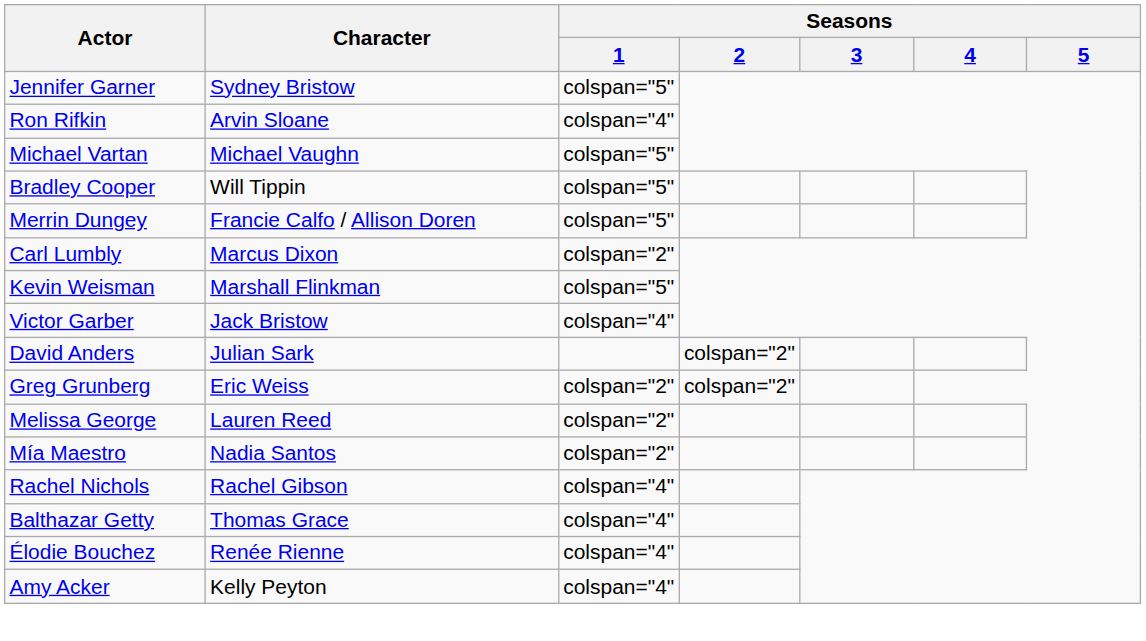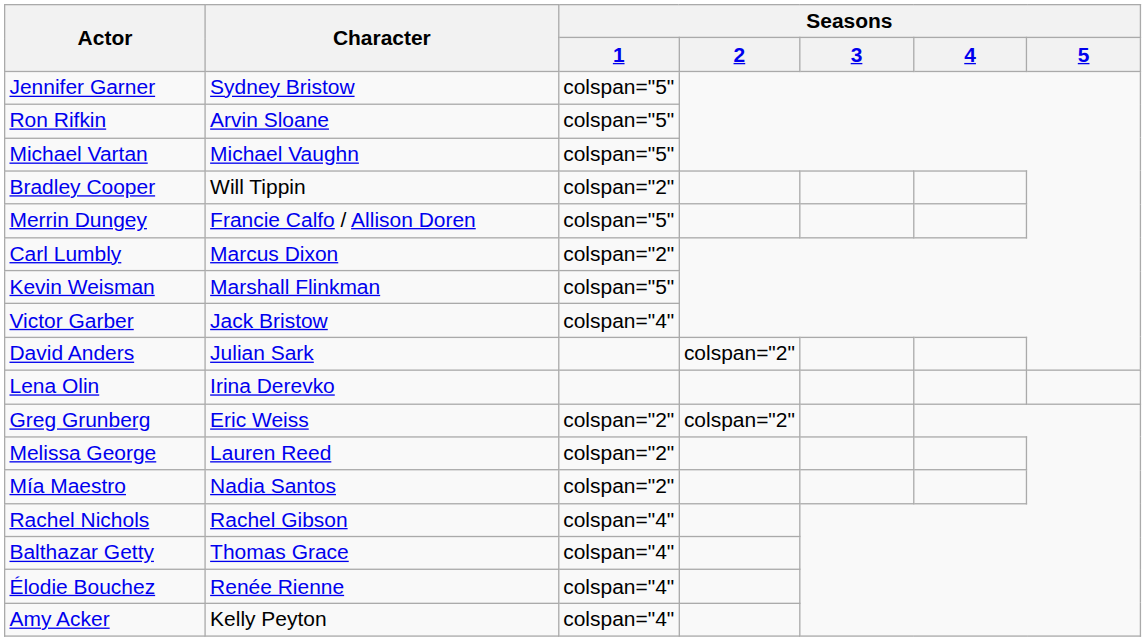(619, 120) colspan="4" -> (619, 120) colspan="5"
(619, 187) colspan="5" -> (619, 187) colspan="2"
+ row: (54, 386)
